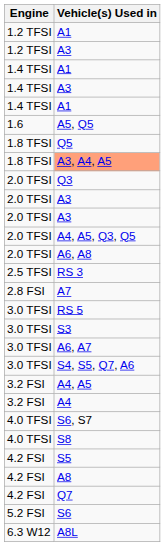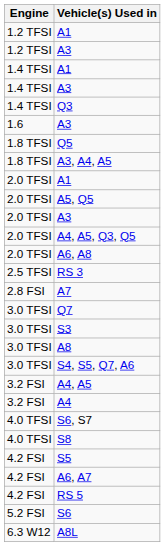(64, 106) A1 -> (65, 106) Q3
(75, 124) A5, Q5 -> (64, 124) A3
(84, 161) lightsalmon background -> (84, 161) no background
(65, 180) Q3 -> (64, 180) A1
(64, 198) A3 -> (75, 198) A5, Q5
(70, 310) RS 5 -> (65, 310) Q7
(74, 347) A6, A7 -> (64, 347) A8
(64, 476) A8 -> (74, 476) A6, A7
(65, 495) Q7 -> (70, 495) RS 5
